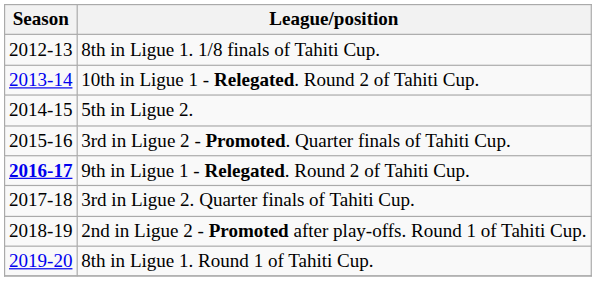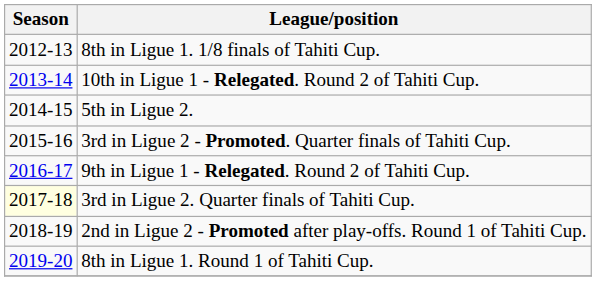(41, 170) bold -> (41, 170) normal
(41, 200) no background -> (41, 200) lightyellow background
